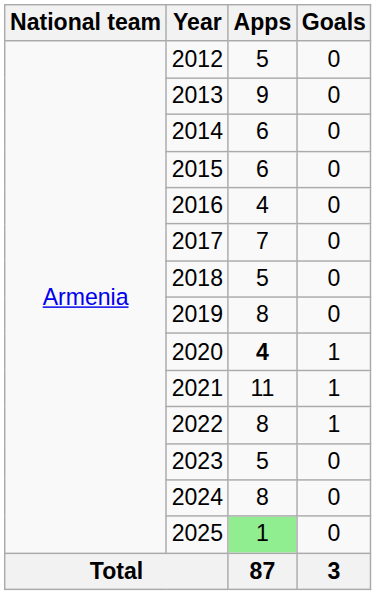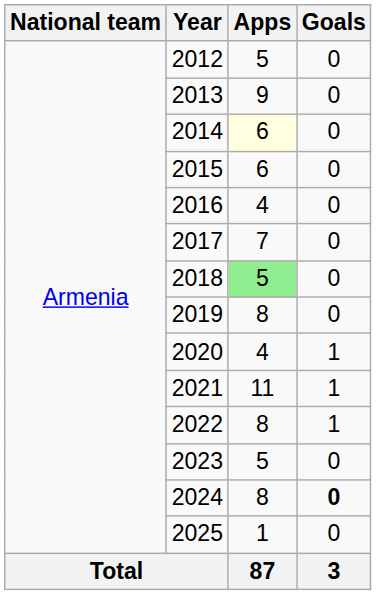(262, 132) no background -> (262, 132) lightyellow background
(262, 278) no background -> (262, 278) lightgreen background
(262, 351) bold -> (262, 351) normal
(334, 497) normal -> (334, 497) bold
(262, 534) lightgreen background -> (262, 534) no background
